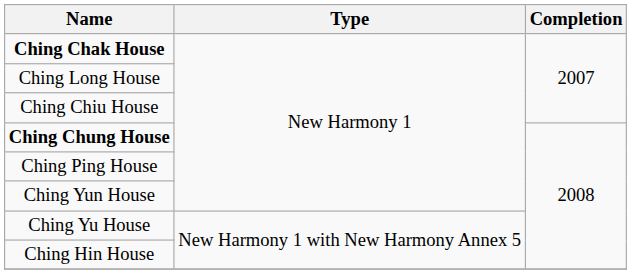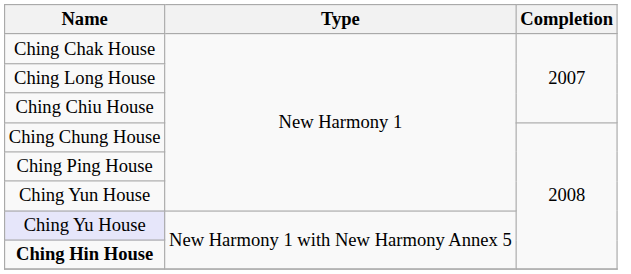(89, 48) bold -> (85, 48) normal
(89, 136) bold -> (85, 136) normal
(89, 225) no background -> (85, 225) lavender background
(89, 254) normal -> (85, 254) bold
